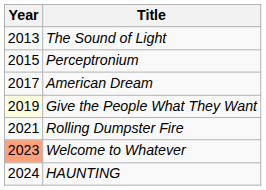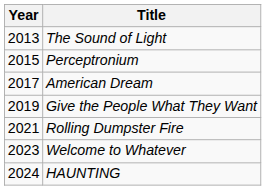(24, 106) lightyellow background -> (24, 106) no background
(24, 151) lightsalmon background -> (24, 151) no background
